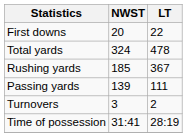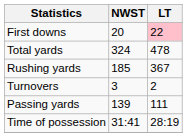(157, 31) no background -> (157, 31) pink background
rows swapped: (43, 86) <-> (33, 104)
